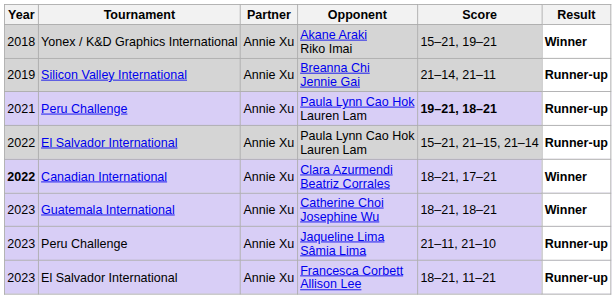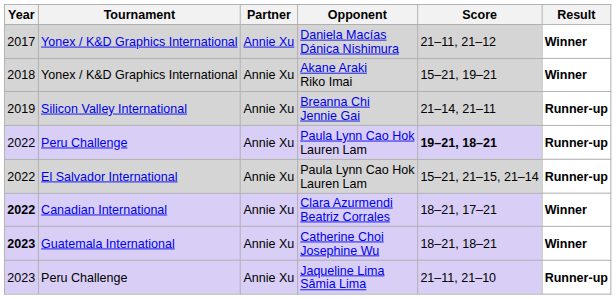+ row: (139, 41)
(21, 109) 2021 -> (21, 143) 2022
(21, 210) normal -> (21, 244) bold
- row: (109, 277)
